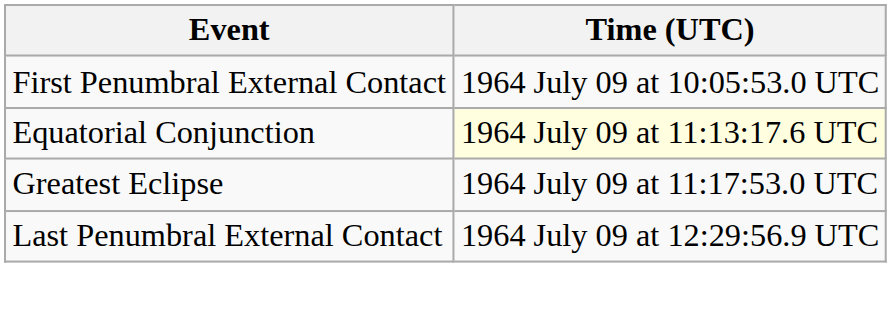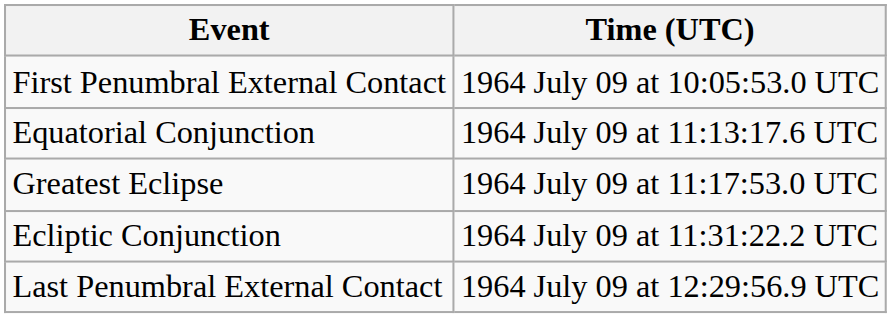(669, 132) lightyellow background -> (669, 132) no background
+ row: (147, 235)
